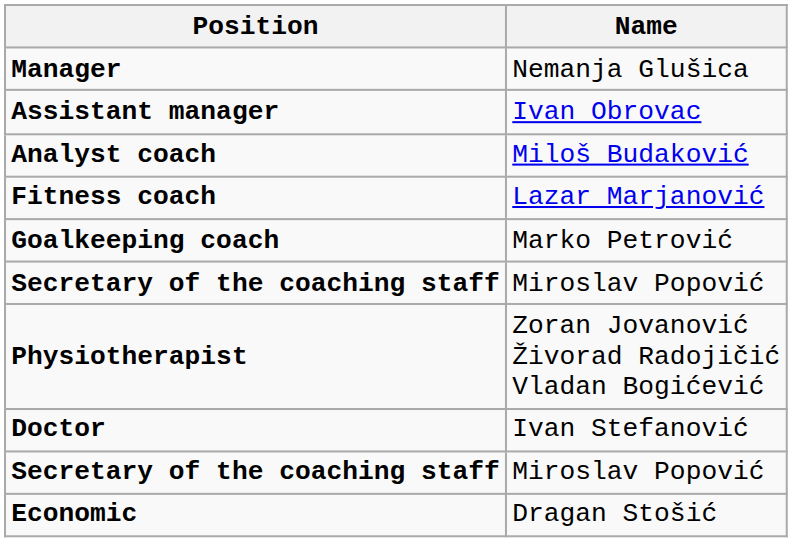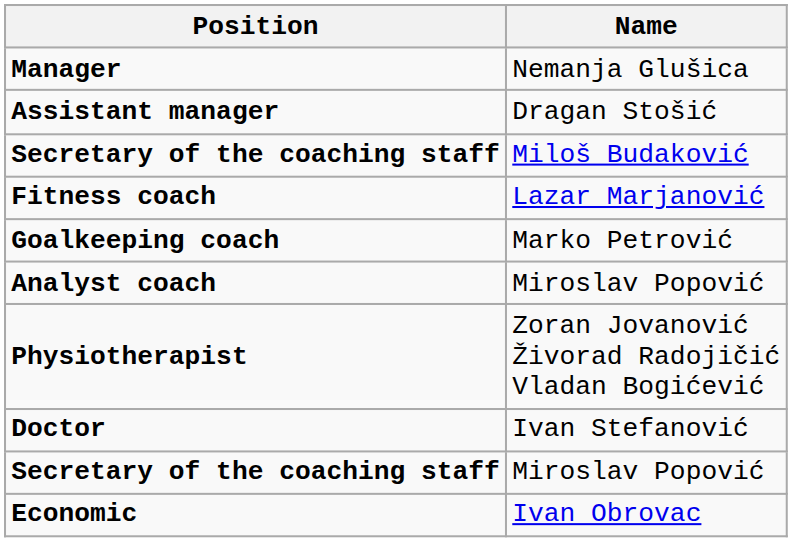(607, 112) Ivan Obrovac -> (615, 112) Dragan Stošić
(114, 155) Analyst coach -> (256, 155) Secretary of the coaching staff
(256, 283) Secretary of the coaching staff -> (114, 283) Analyst coach
(615, 515) Dragan Stošić -> (607, 515) Ivan Obrovac
